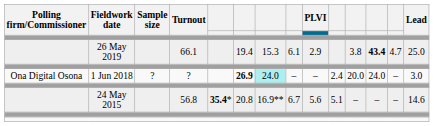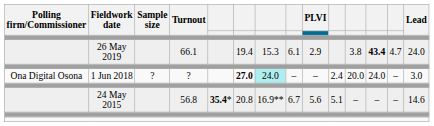(416, 52) 25.0 -> (416, 52) 24.0
(244, 76) 26.9 -> (244, 76) 27.0
